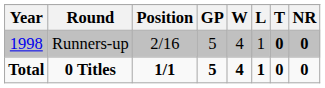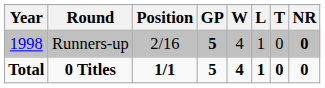(212, 43) normal -> (212, 43) bold
(279, 43) bold -> (279, 43) normal
